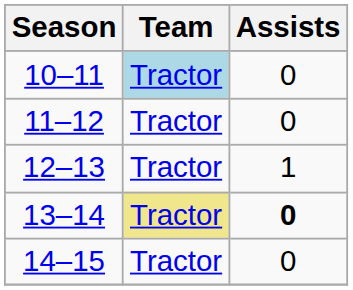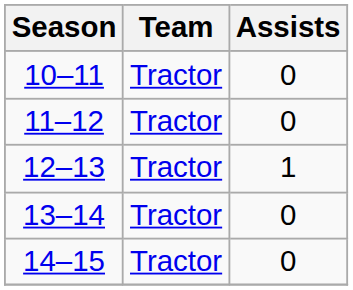(176, 74) lightblue background -> (176, 74) no background
(176, 214) khaki background -> (176, 214) no background
(288, 214) bold -> (288, 214) normal
